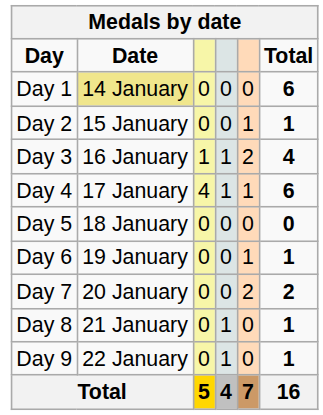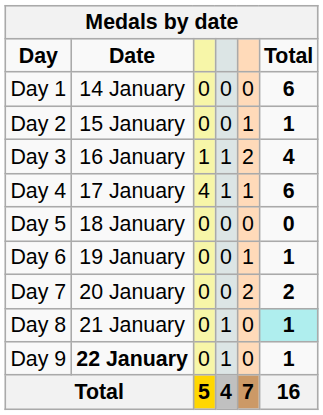(135, 89) khaki background -> (132, 89) no background
(289, 325) no background -> (289, 325) paleturquoise background
(135, 359) normal -> (132, 359) bold
